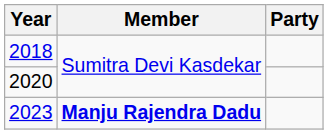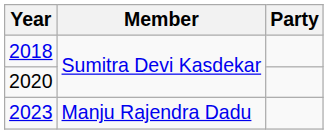(161, 112) bold -> (156, 112) normal
